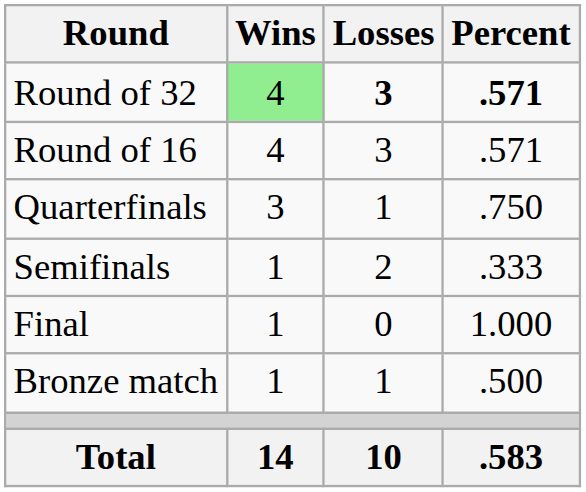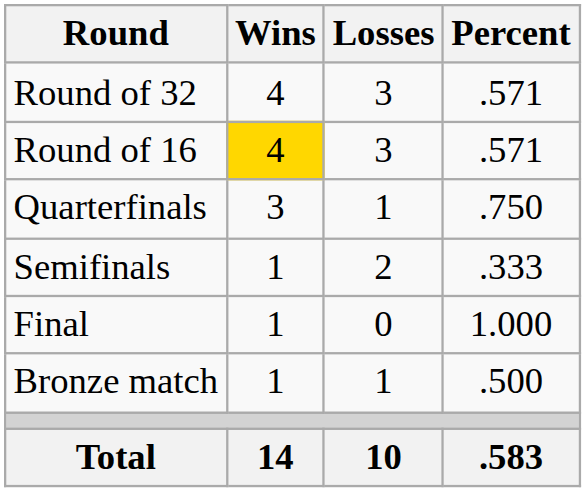(275, 91) lightgreen background -> (275, 91) no background
(384, 91) bold -> (384, 91) normal
(511, 91) bold -> (511, 91) normal
(275, 149) no background -> (275, 149) gold background
